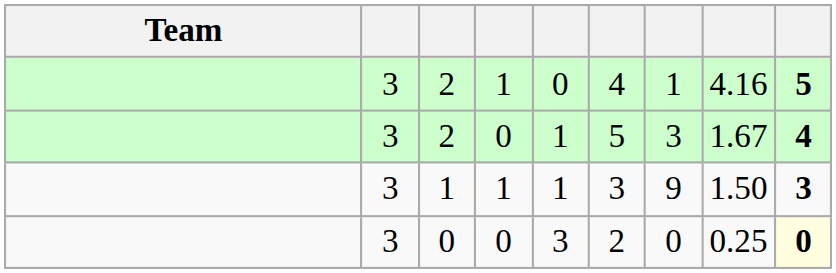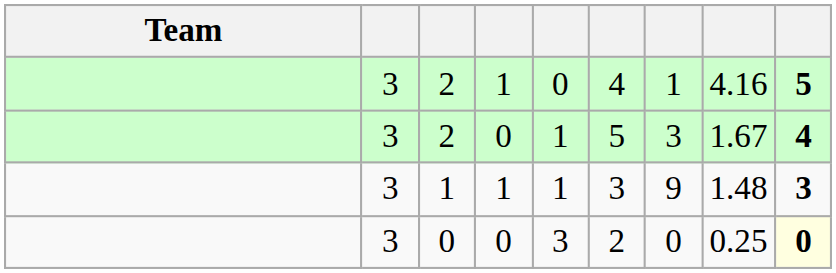(738, 188) 1.50 -> (738, 188) 1.48
